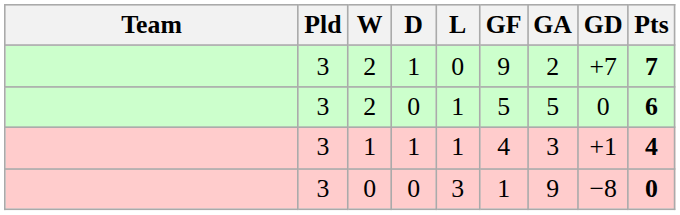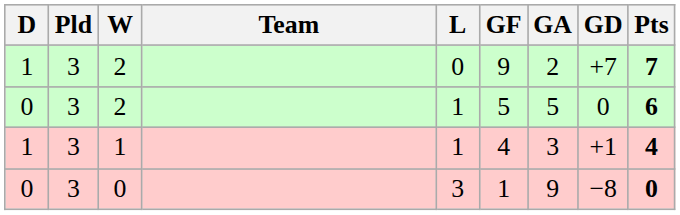columns swapped: (152, 24) <-> (414, 24)
